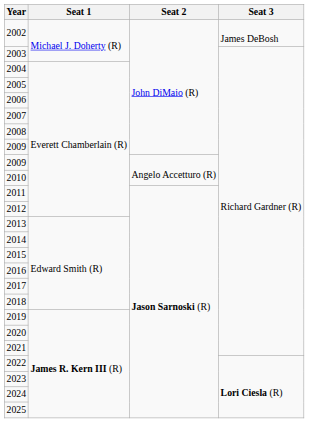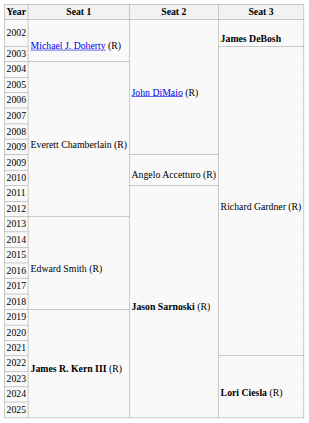(249, 38) normal -> (251, 38) bold
